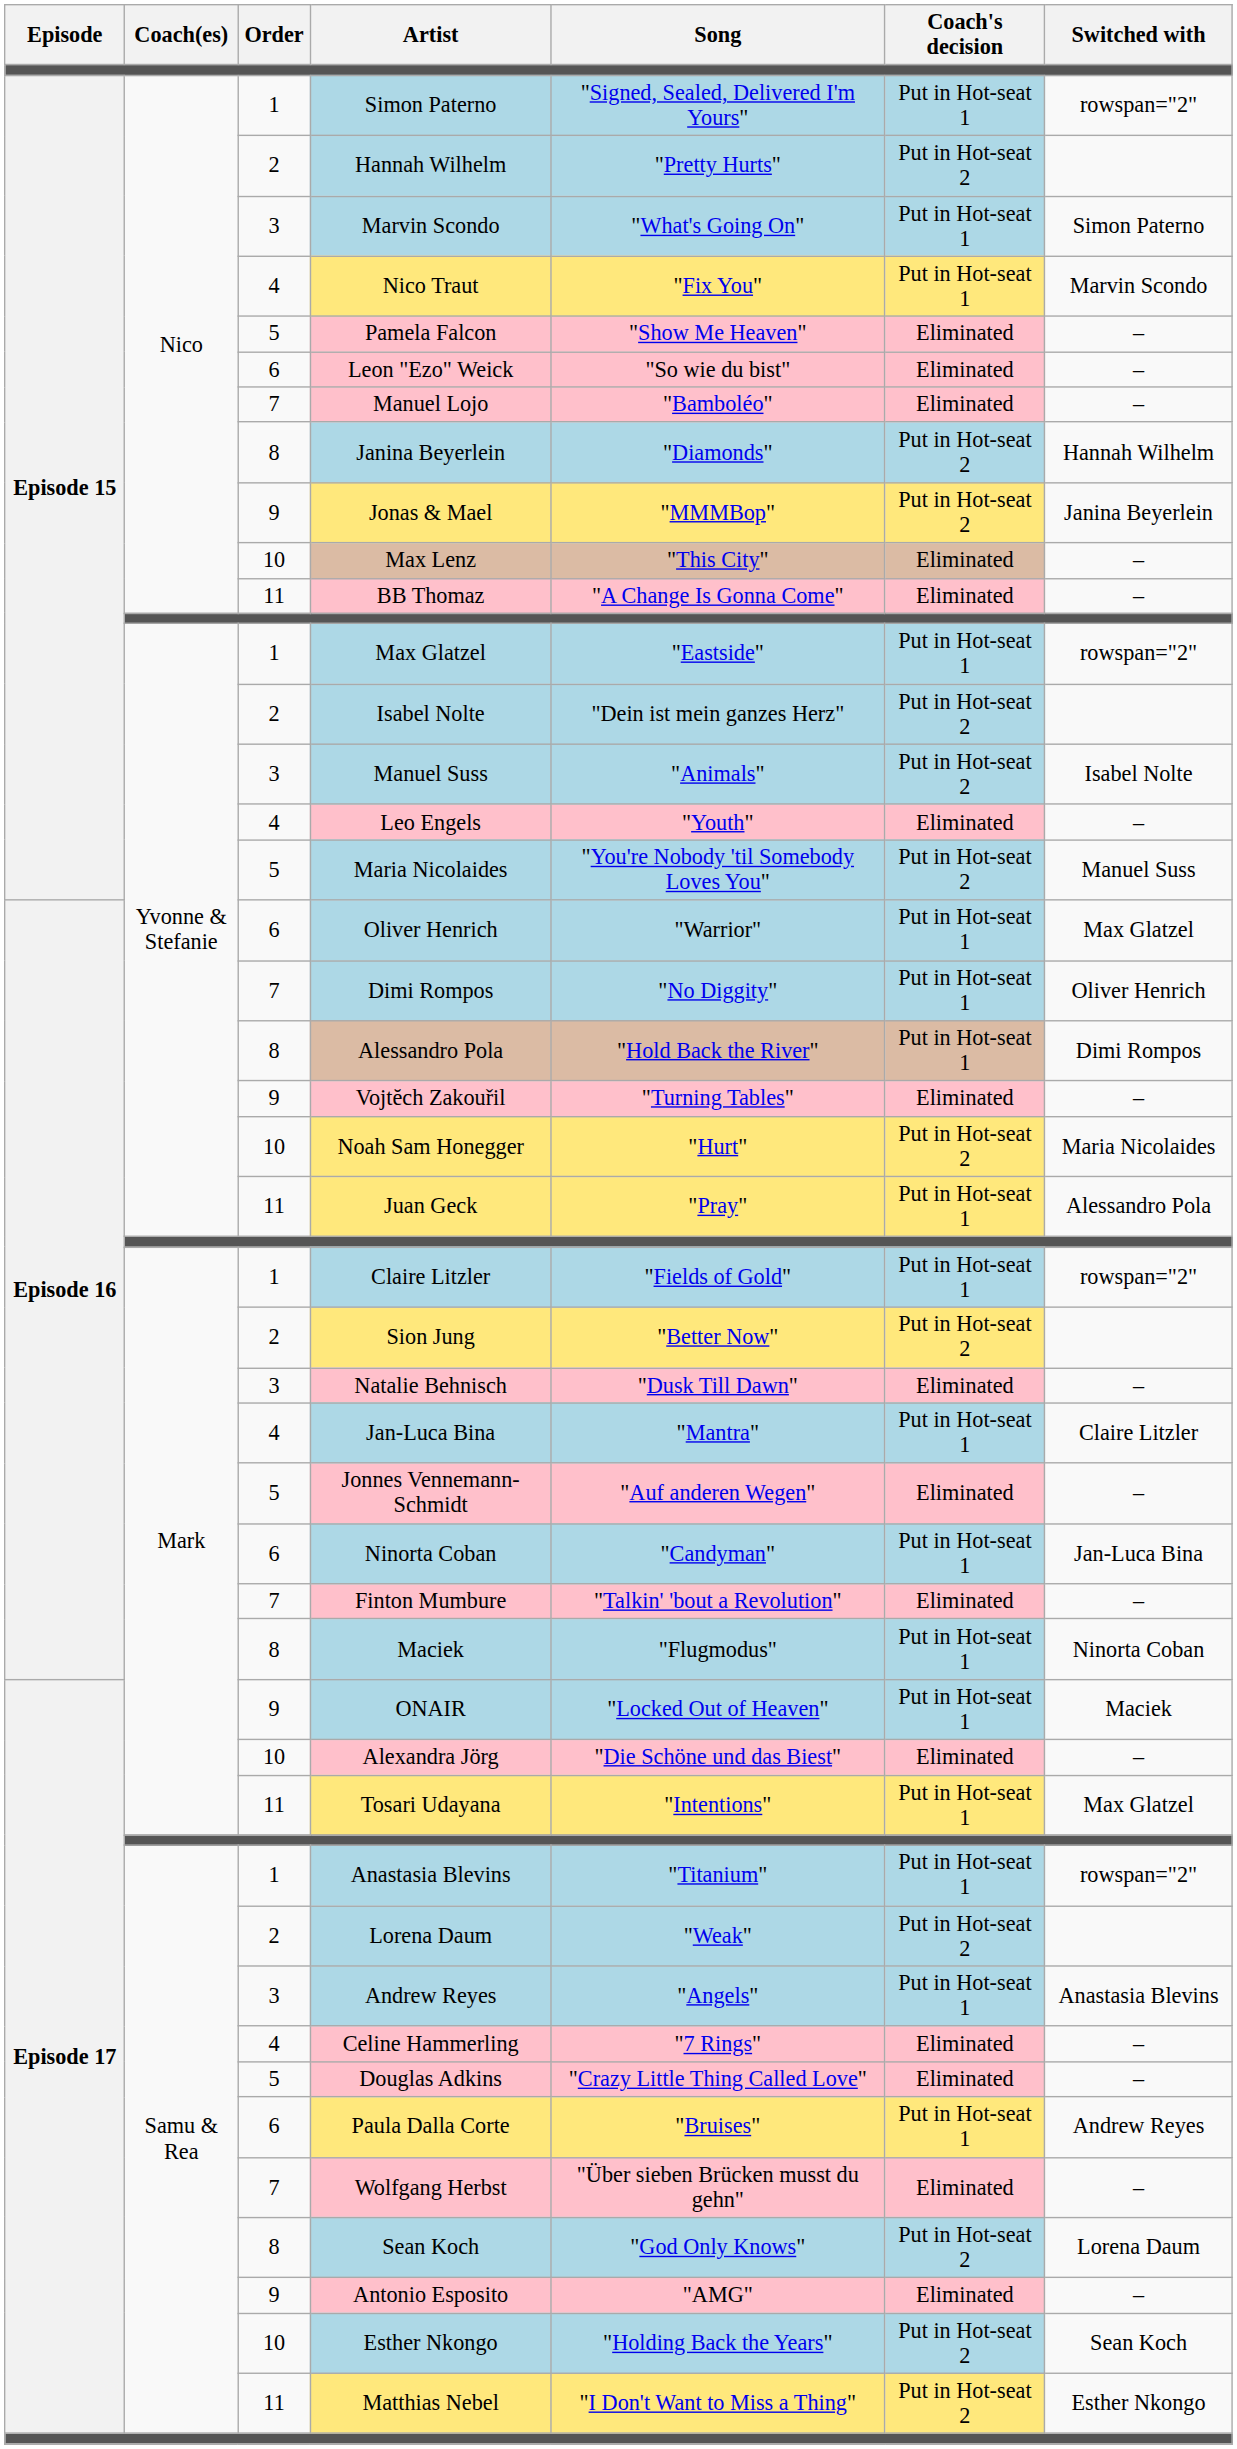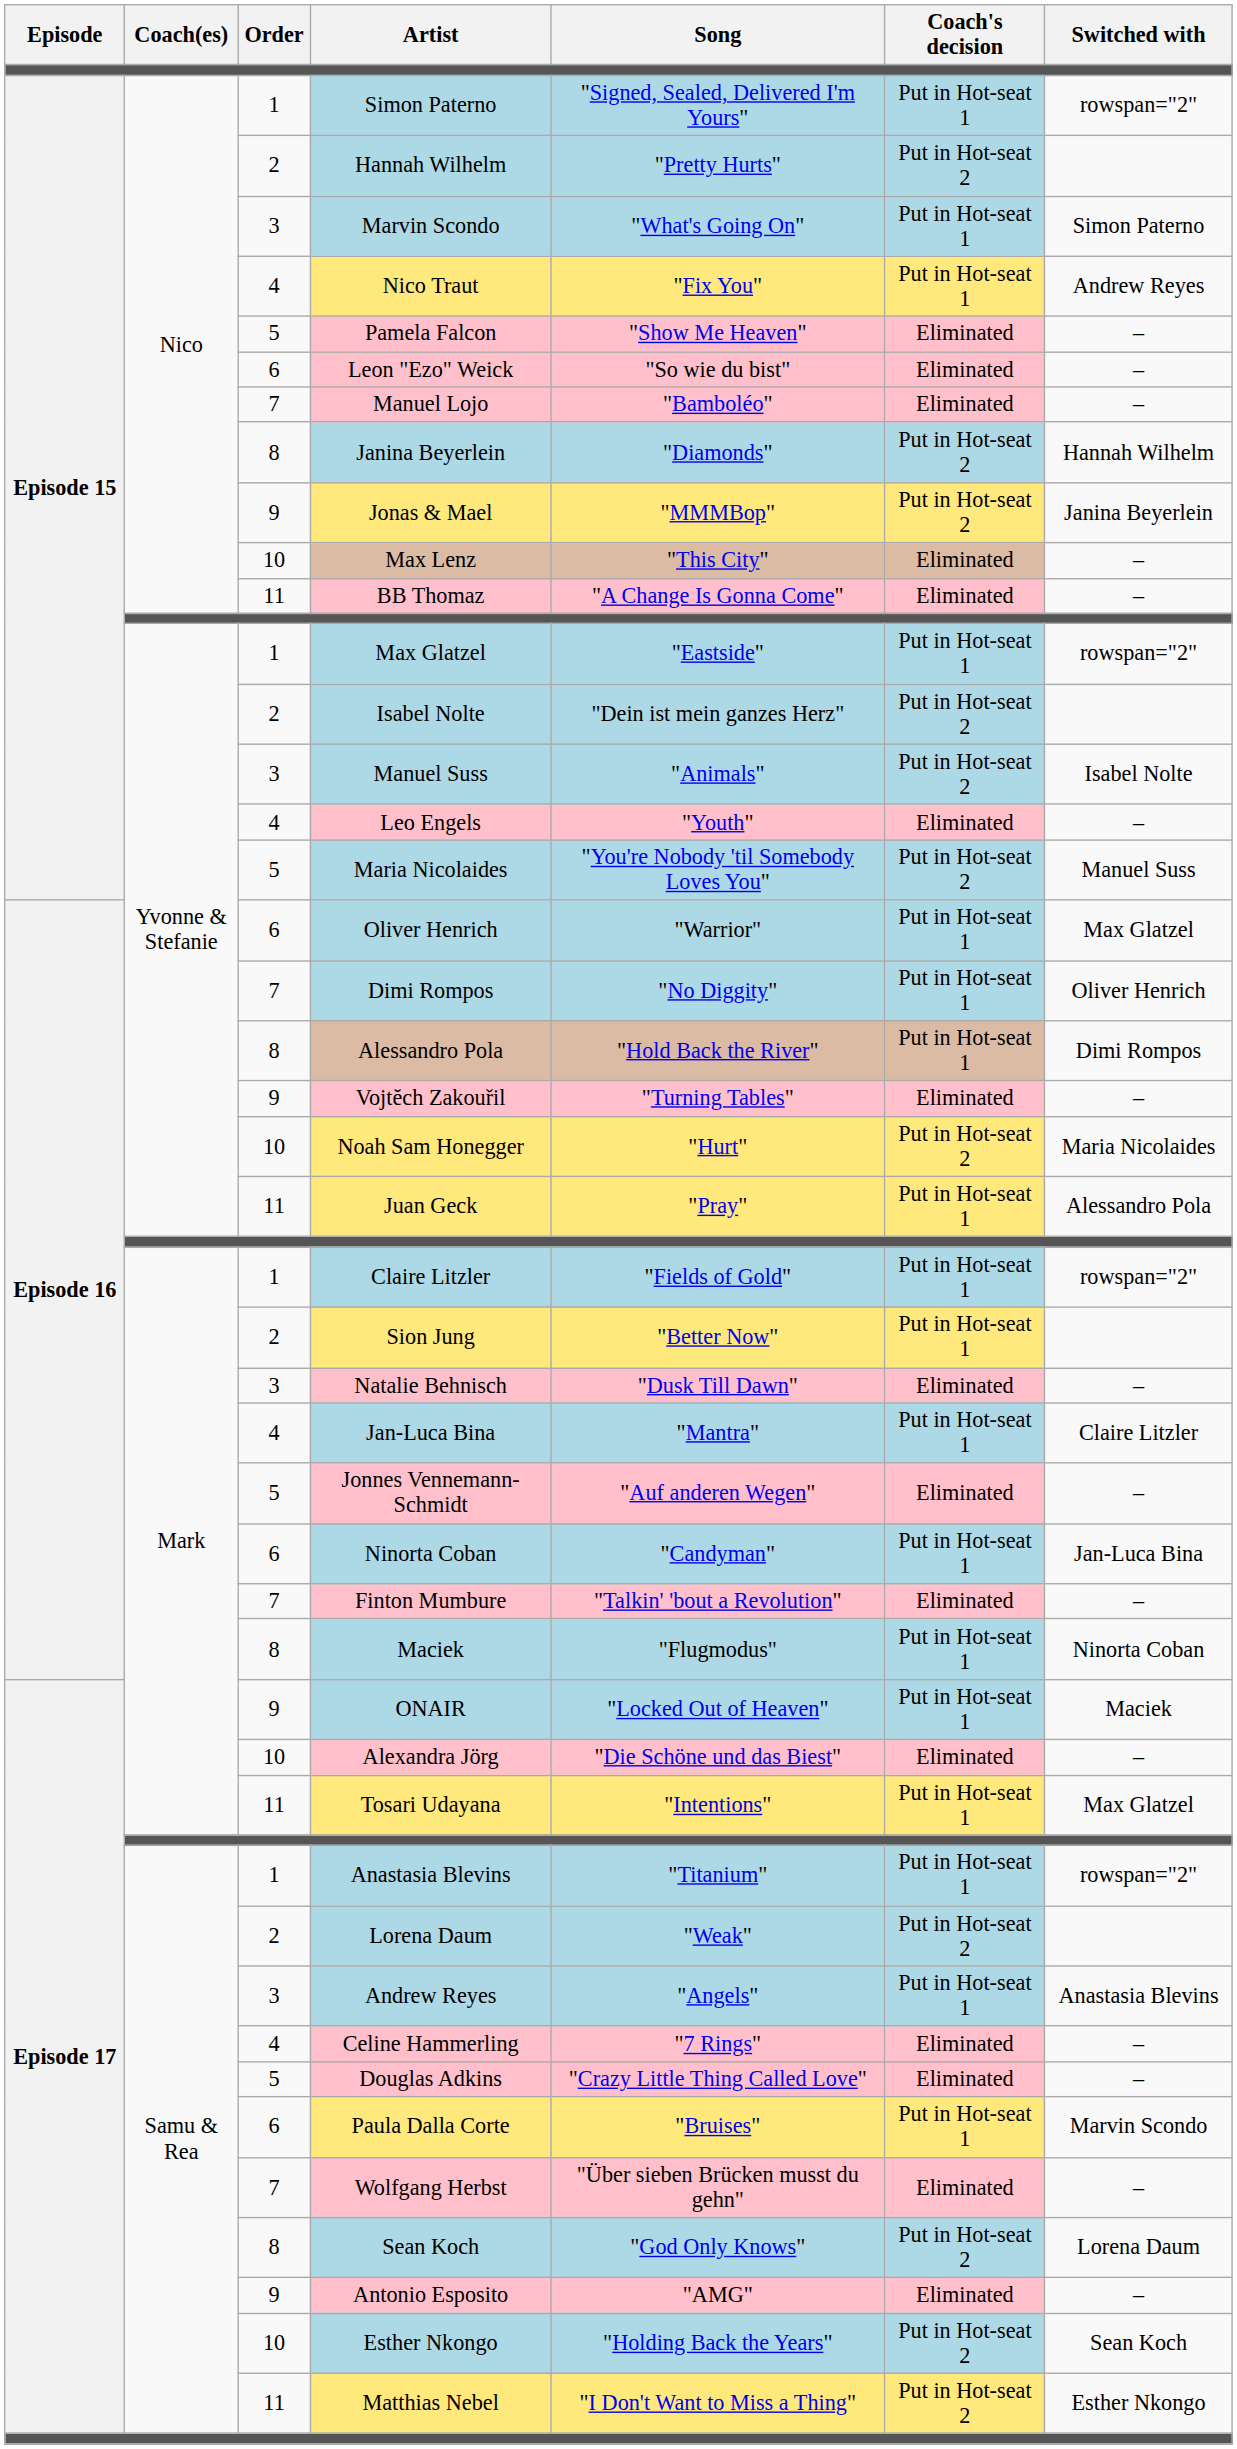(1139, 286) Marvin Scondo -> (1139, 286) Andrew Reyes
(965, 1337) Put in Hot-seat 2 -> (965, 1337) Put in Hot-seat 1
(1139, 2126) Andrew Reyes -> (1139, 2126) Marvin Scondo
